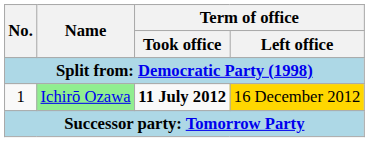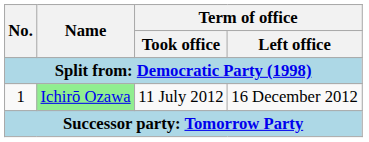(182, 96) bold -> (181, 96) normal
(297, 96) gold background -> (295, 96) no background
